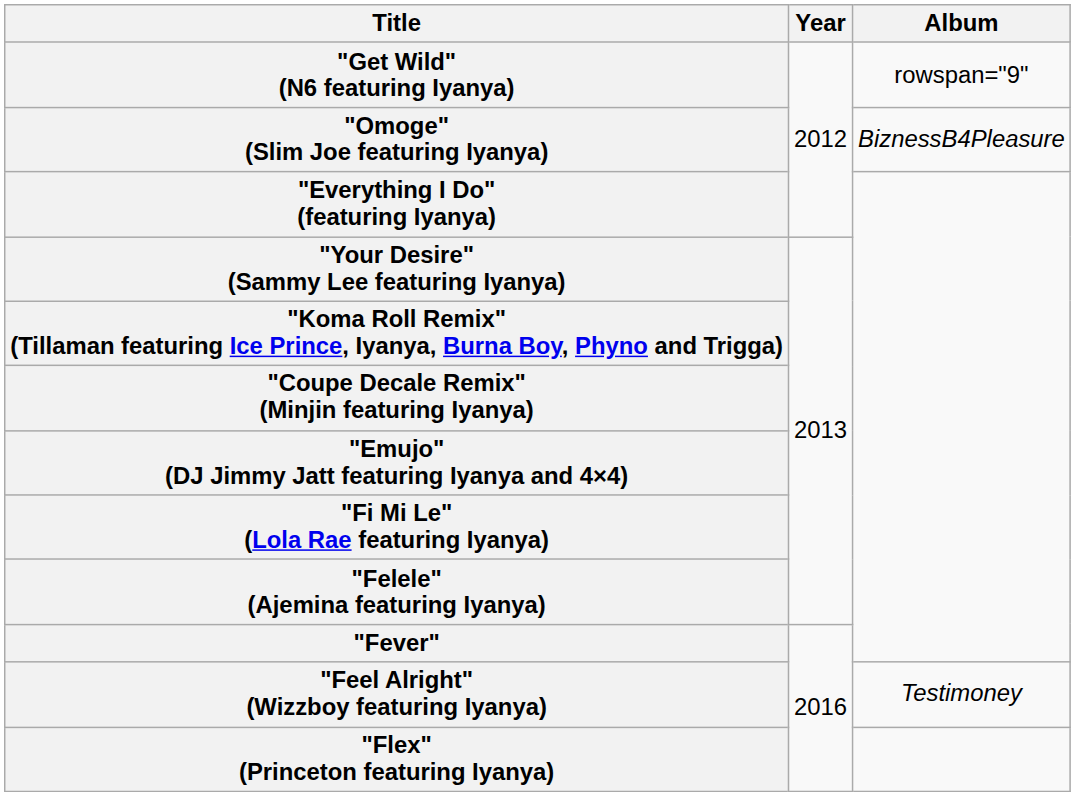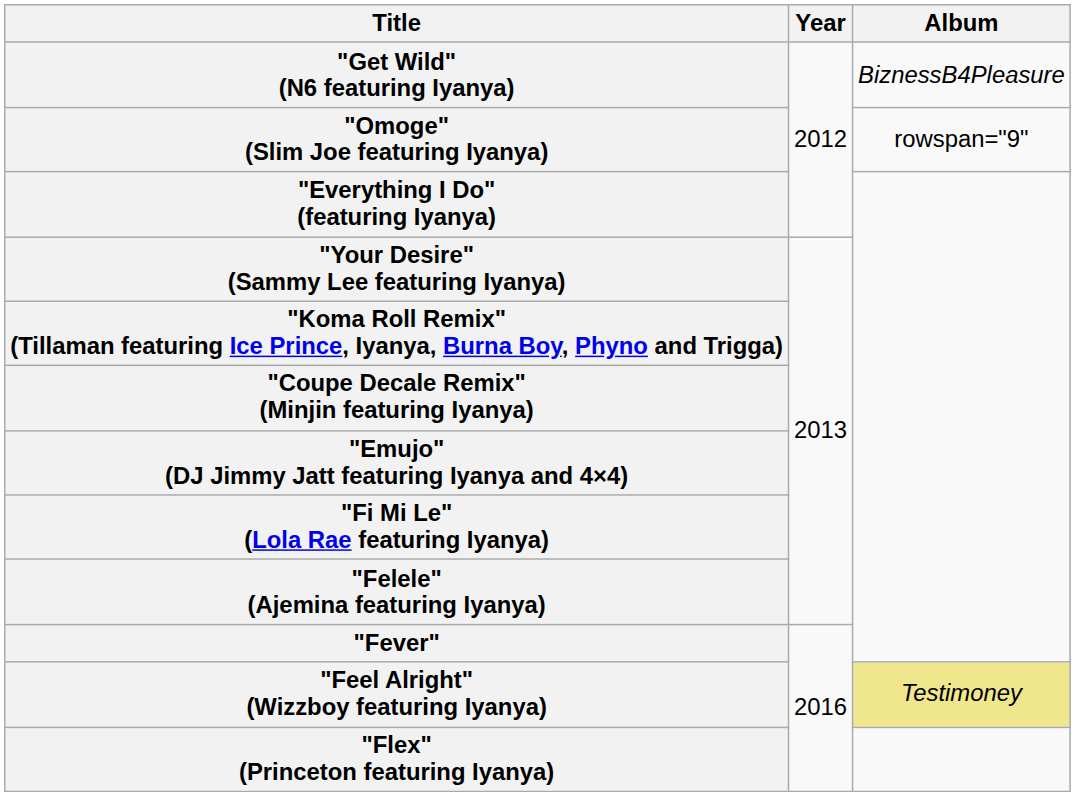(961, 74) rowspan="9" -> (961, 74) BiznessB4Pleasure
(961, 139) BiznessB4Pleasure -> (961, 139) rowspan="9"
(961, 694) no background -> (961, 694) khaki background
